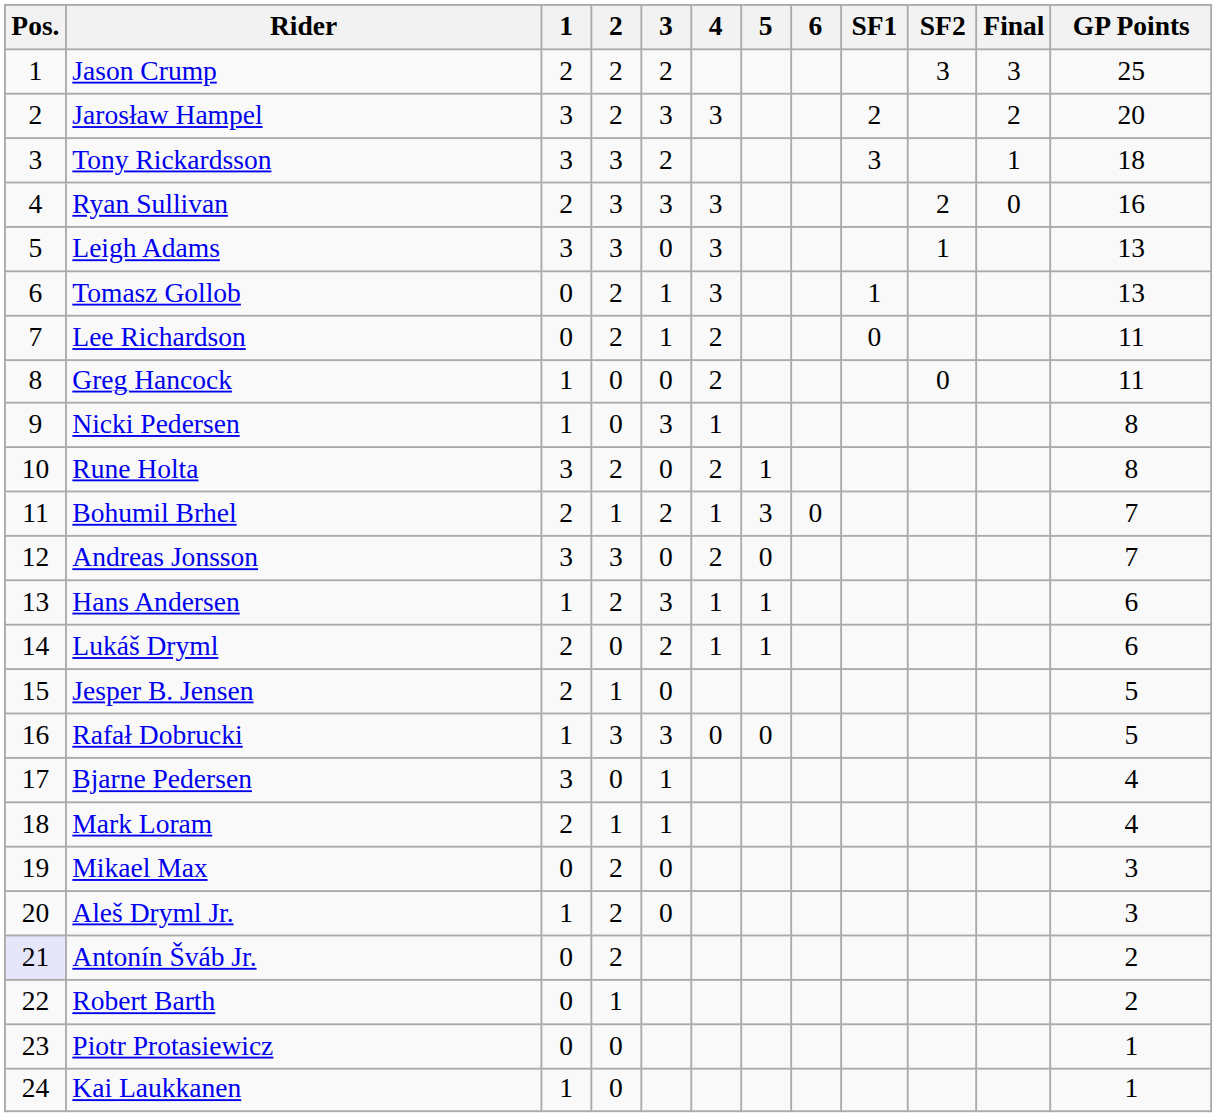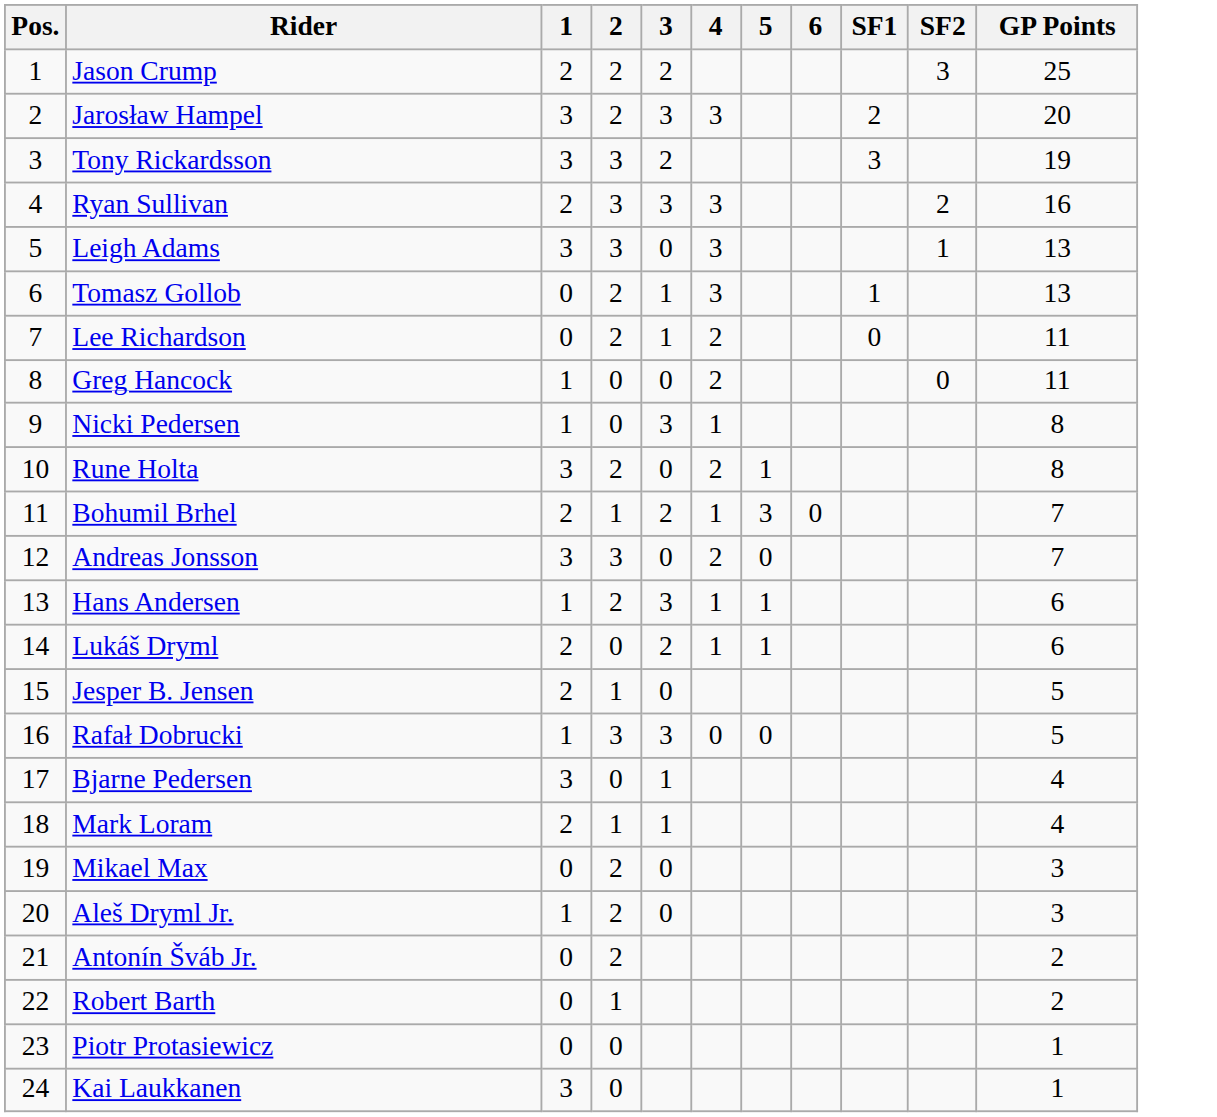- column: (1014, 26)
(1131, 159) 18 -> (1057, 159) 19
(35, 956) lavender background -> (35, 956) no background
(566, 1089) 1 -> (566, 1089) 3
